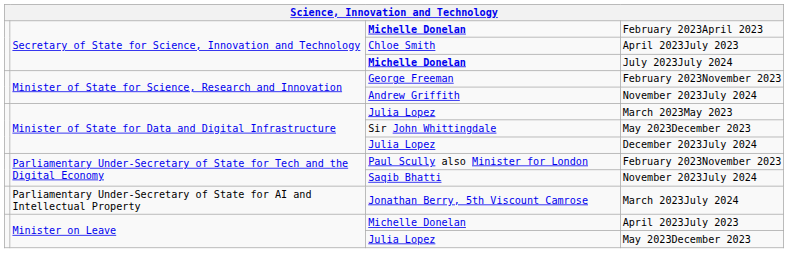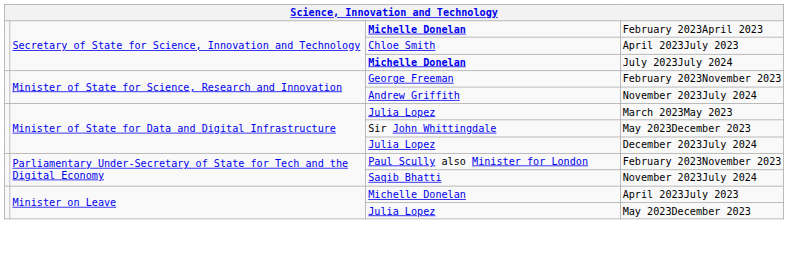- row: (478, 200)
